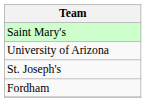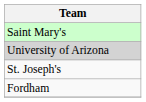(58, 50) no background -> (58, 50) lightgrey background
